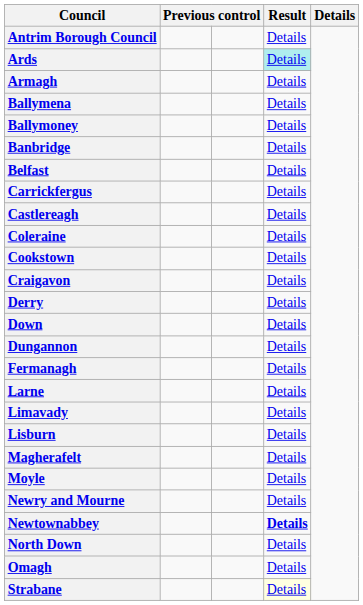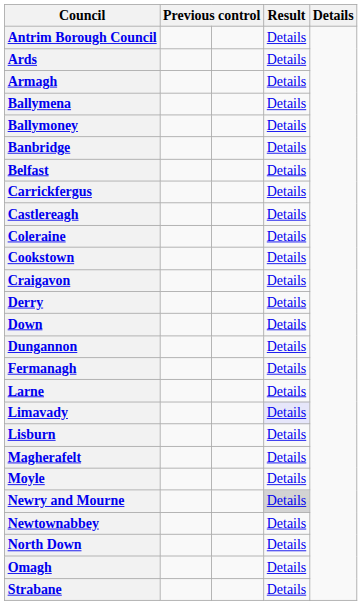(287, 59) paleturquoise background -> (287, 59) no background
(287, 412) no background -> (287, 412) lavender background
(287, 501) no background -> (287, 501) lightgrey background
(287, 523) bold -> (287, 523) normal
(287, 589) lightyellow background -> (287, 589) no background
